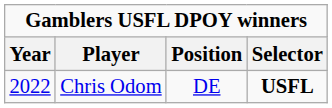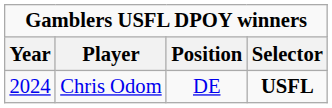(30, 86) 2022 -> (30, 86) 2024
